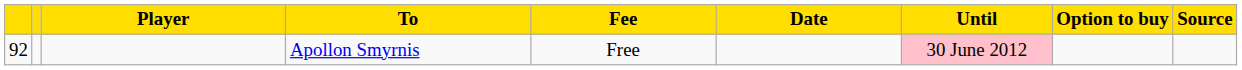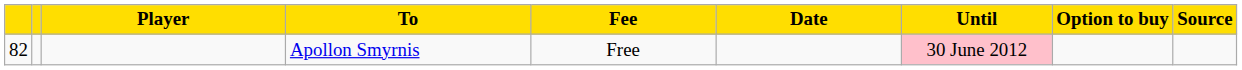(18, 49) 92 -> (18, 49) 82
